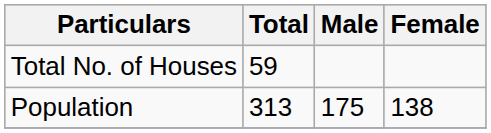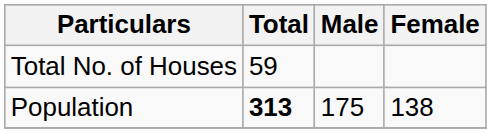(271, 107) normal -> (271, 107) bold
